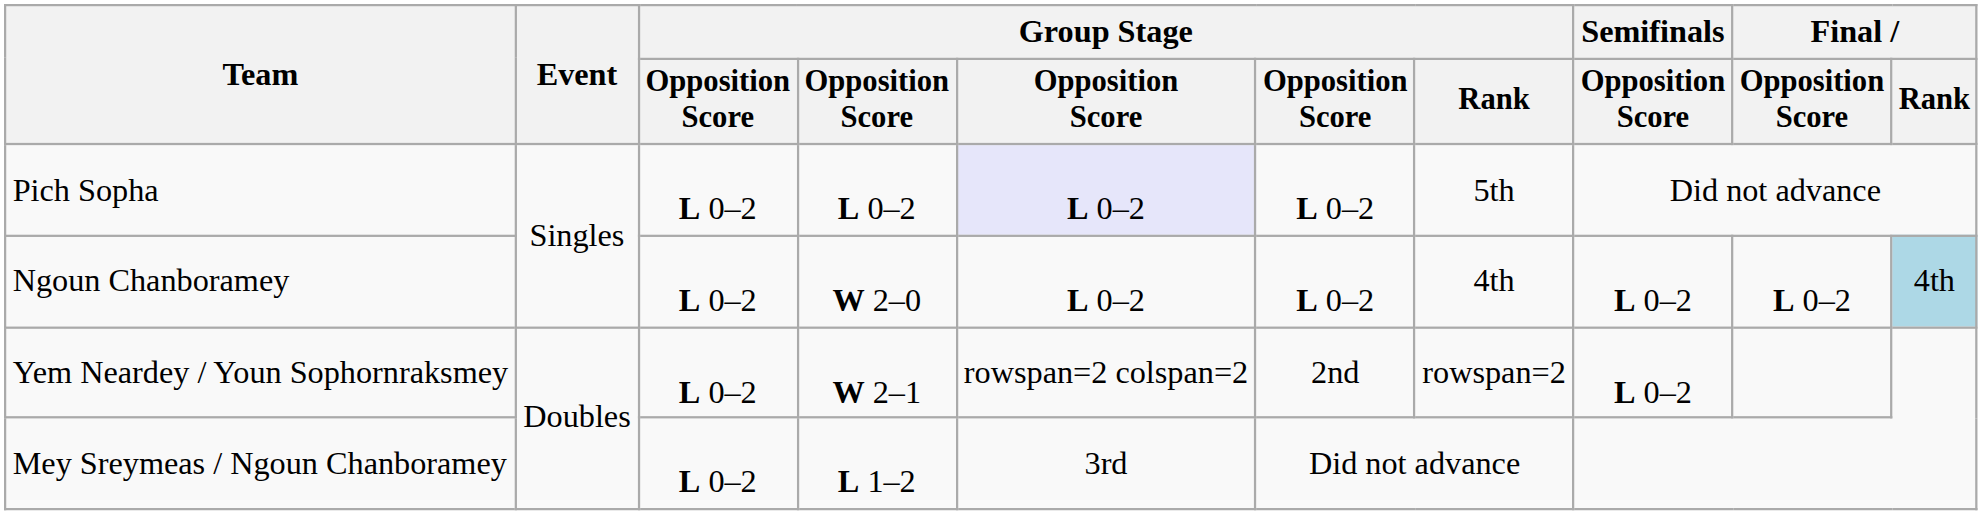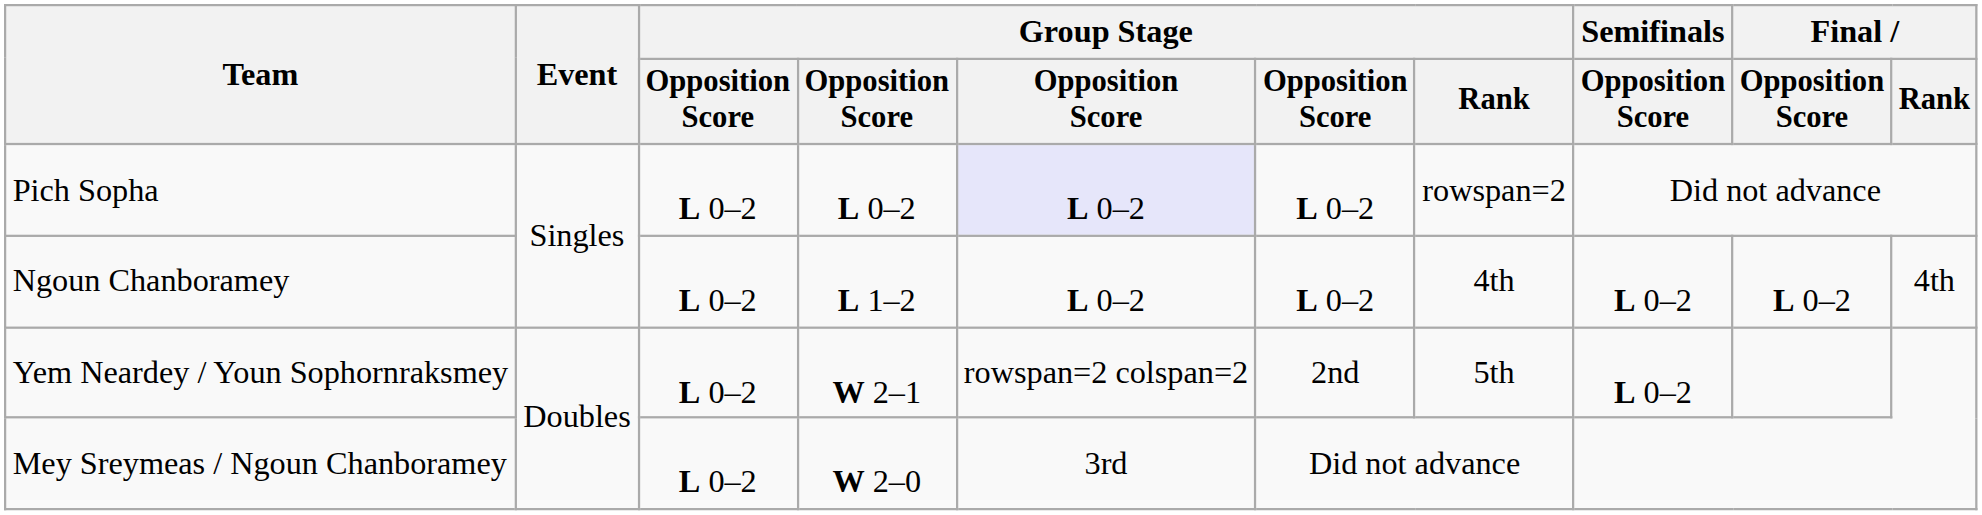(1494, 189) 5th -> (1494, 189) rowspan=2
(877, 300) W 2–0 -> (877, 300) L 1–2
(1934, 281) lightblue background -> (1934, 281) no background
(1494, 372) rowspan=2 -> (1494, 372) 5th
(877, 482) L 1–2 -> (877, 482) W 2–0
